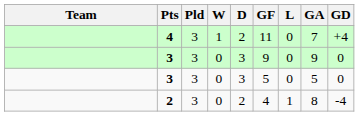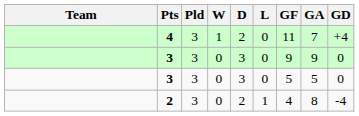columns swapped: (290, 15) <-> (266, 15)
